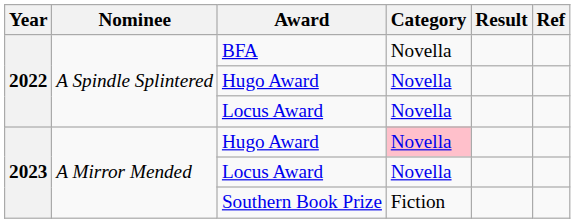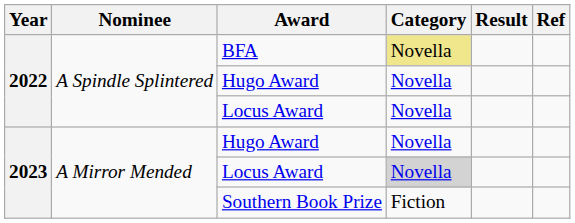(421, 50) no background -> (421, 50) khaki background
(421, 141) pink background -> (421, 141) no background
(421, 171) no background -> (421, 171) lightgrey background
